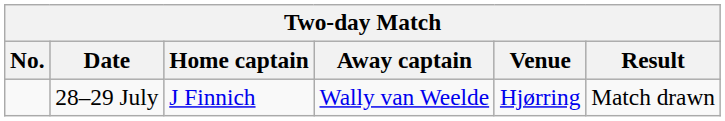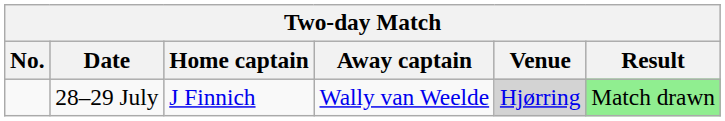(540, 97) no background -> (540, 97) lightgrey background
(653, 97) no background -> (653, 97) lightgreen background
